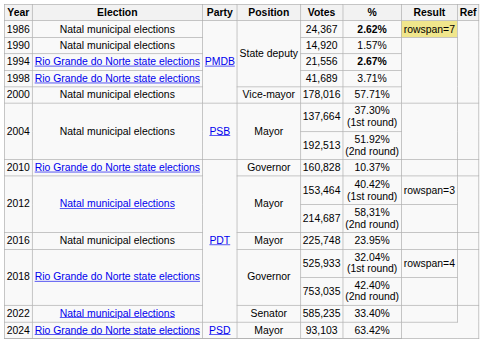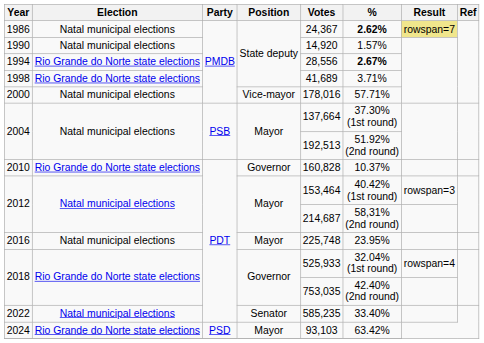(322, 62) 21,556 -> (322, 62) 28,556
